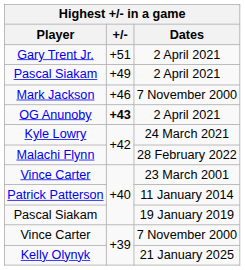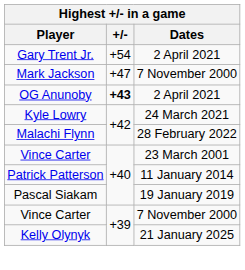(120, 54) +51 -> (120, 54) +54
- row: (55, 74)
(120, 94) +46 -> (120, 74) +47
